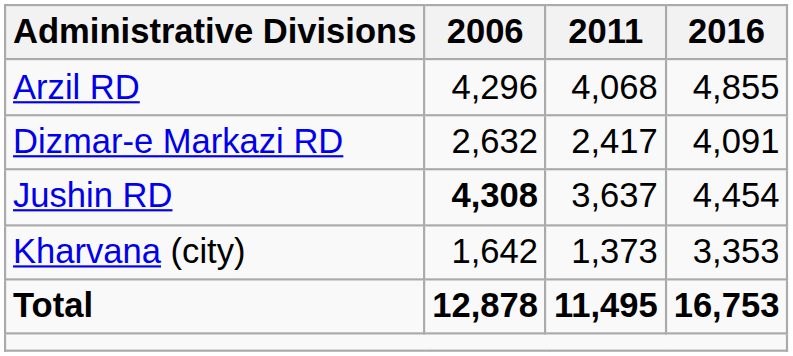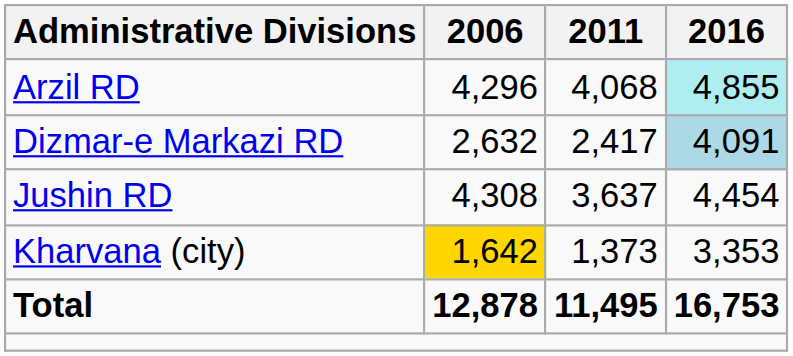(736, 86) no background -> (736, 86) paleturquoise background
(736, 141) no background -> (736, 141) lightblue background
(495, 196) bold -> (495, 196) normal
(495, 251) no background -> (495, 251) gold background
